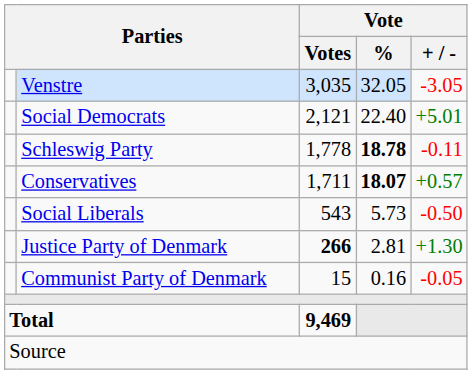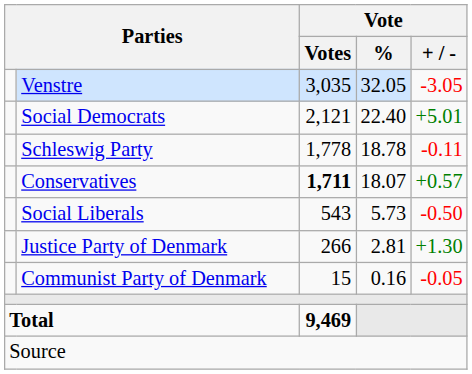(383, 149) bold -> (383, 149) normal
(329, 181) normal -> (329, 181) bold
(383, 181) bold -> (383, 181) normal
(336, 246) bold -> (336, 246) normal
